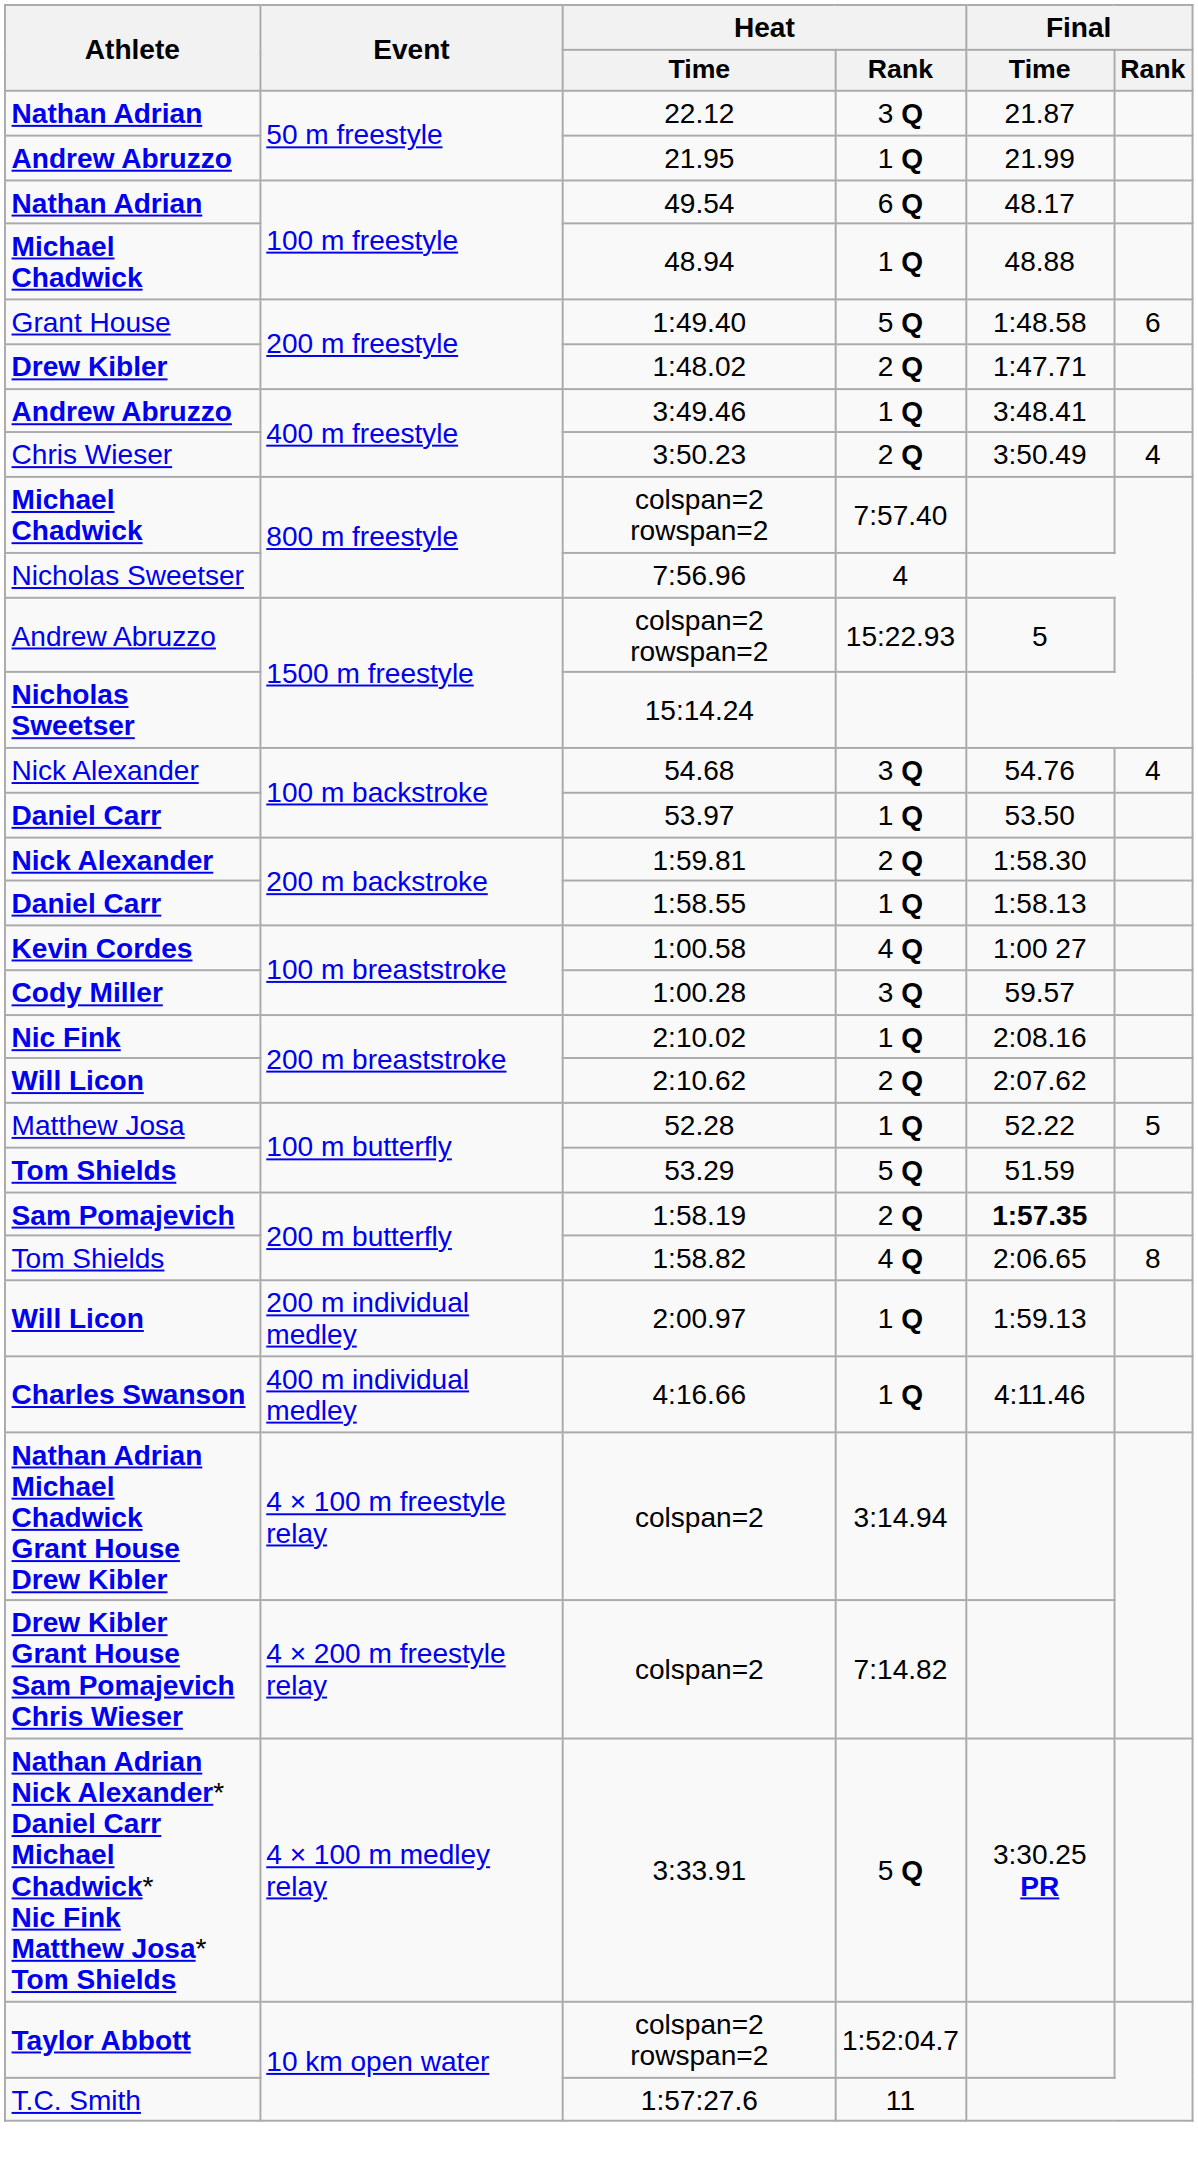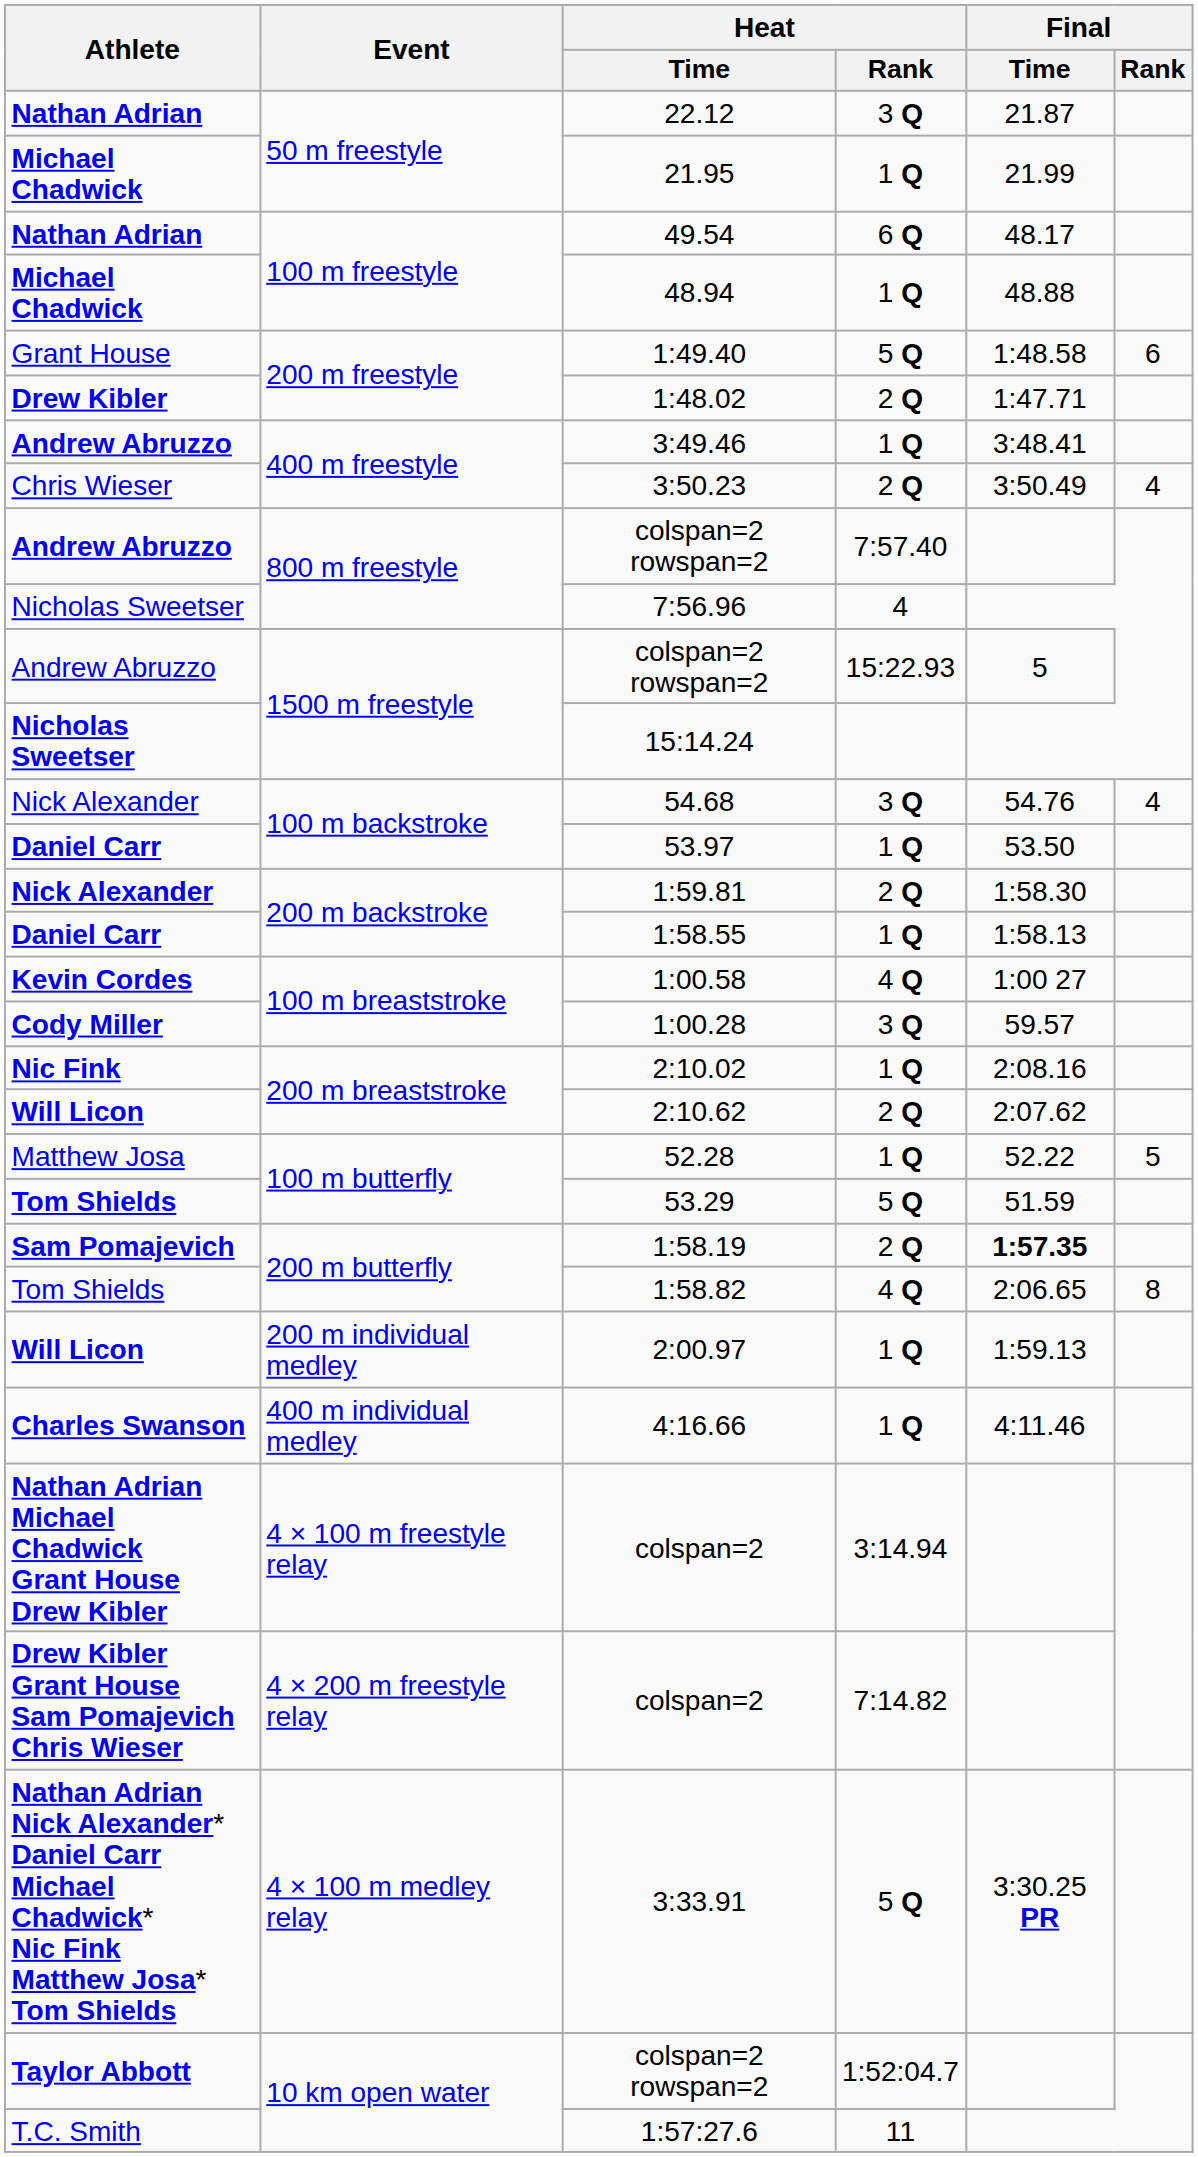(122, 158) Andrew Abruzzo -> (77, 174) Michael Chadwick
(77, 515) Michael Chadwick -> (122, 547) Andrew Abruzzo
